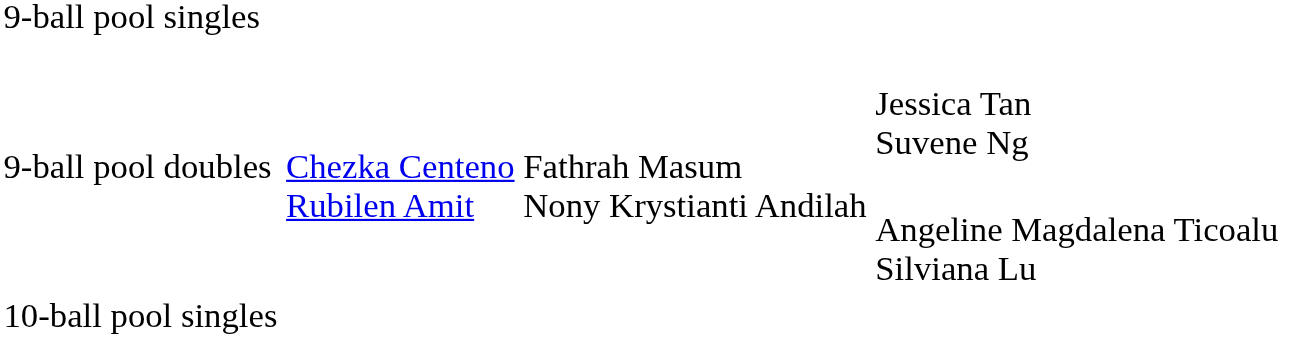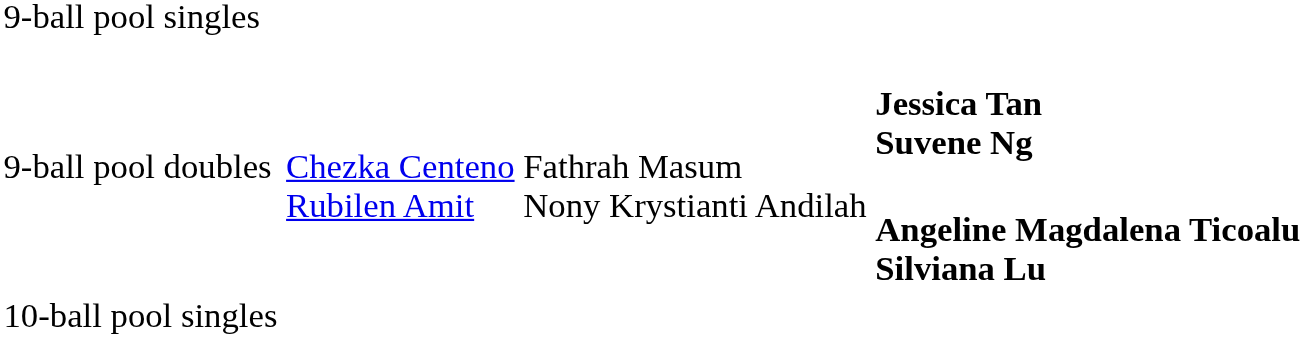(953, 122) normal -> (959, 122) bold
(1077, 248) normal -> (1088, 248) bold
